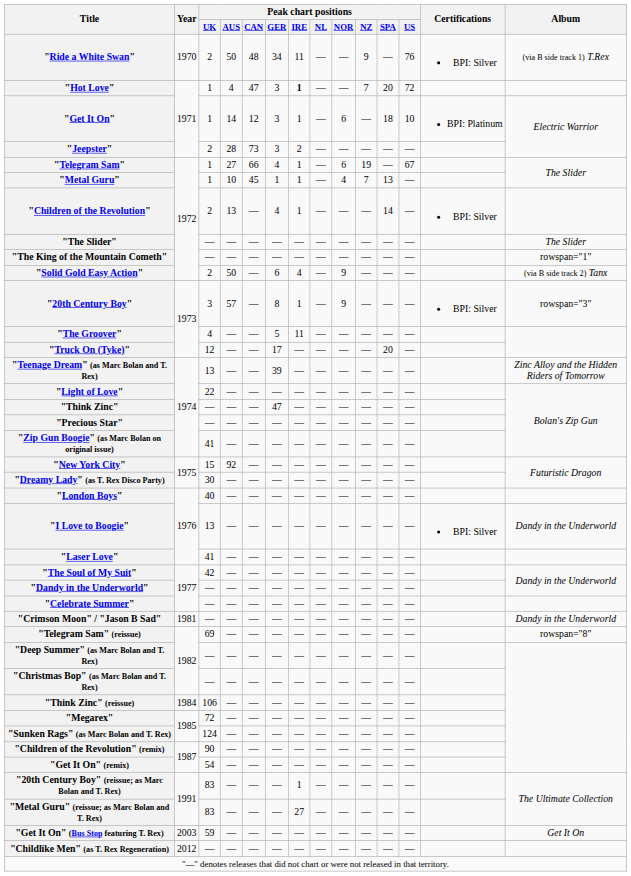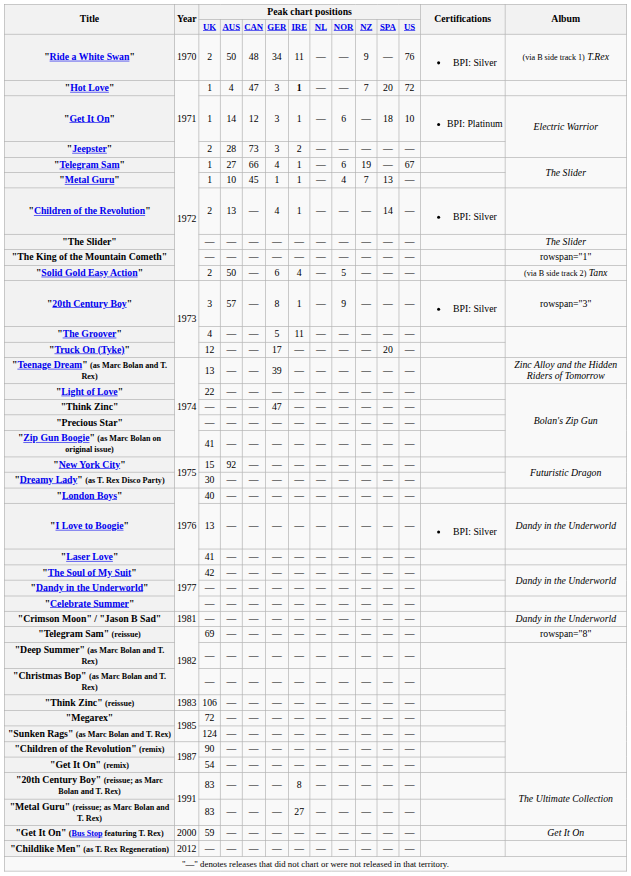(344, 273) 9 -> (344, 273) 5
(187, 702) 1984 -> (187, 702) 1983
(299, 785) 1 -> (299, 785) 8
(187, 833) 2003 -> (187, 833) 2000
